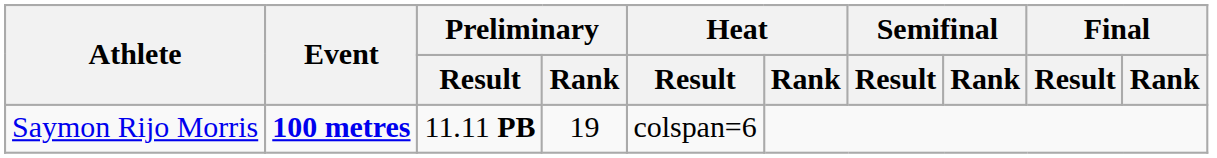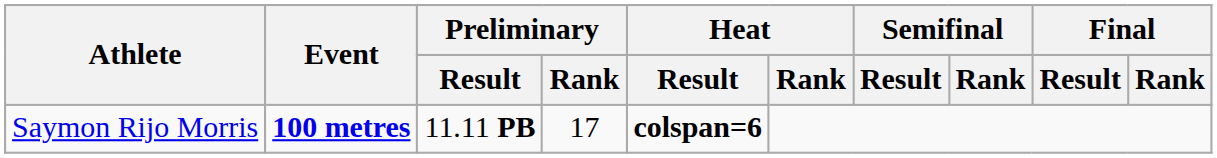(584, 128) 19 -> (584, 128) 17
(695, 128) normal -> (698, 128) bold
